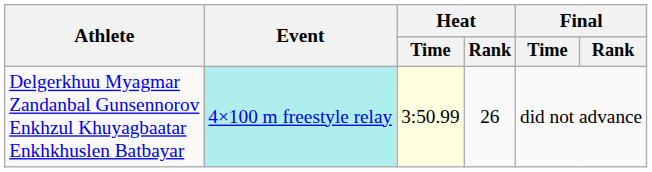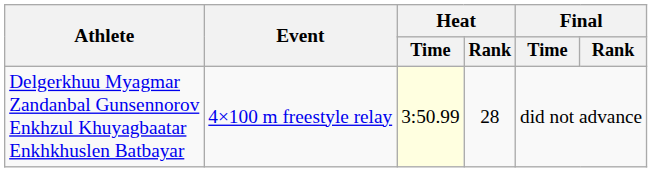(300, 116) paleturquoise background -> (300, 116) no background
(490, 116) 26 -> (490, 116) 28
